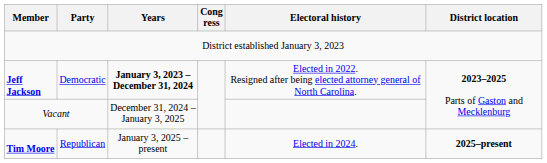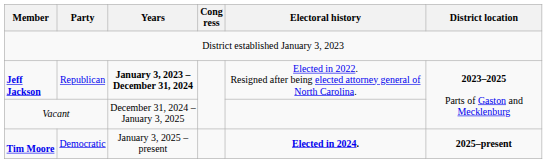(83, 80) Democratic -> (83, 80) Republican
(83, 143) Republican -> (83, 143) Democratic
(325, 143) normal -> (325, 143) bold
